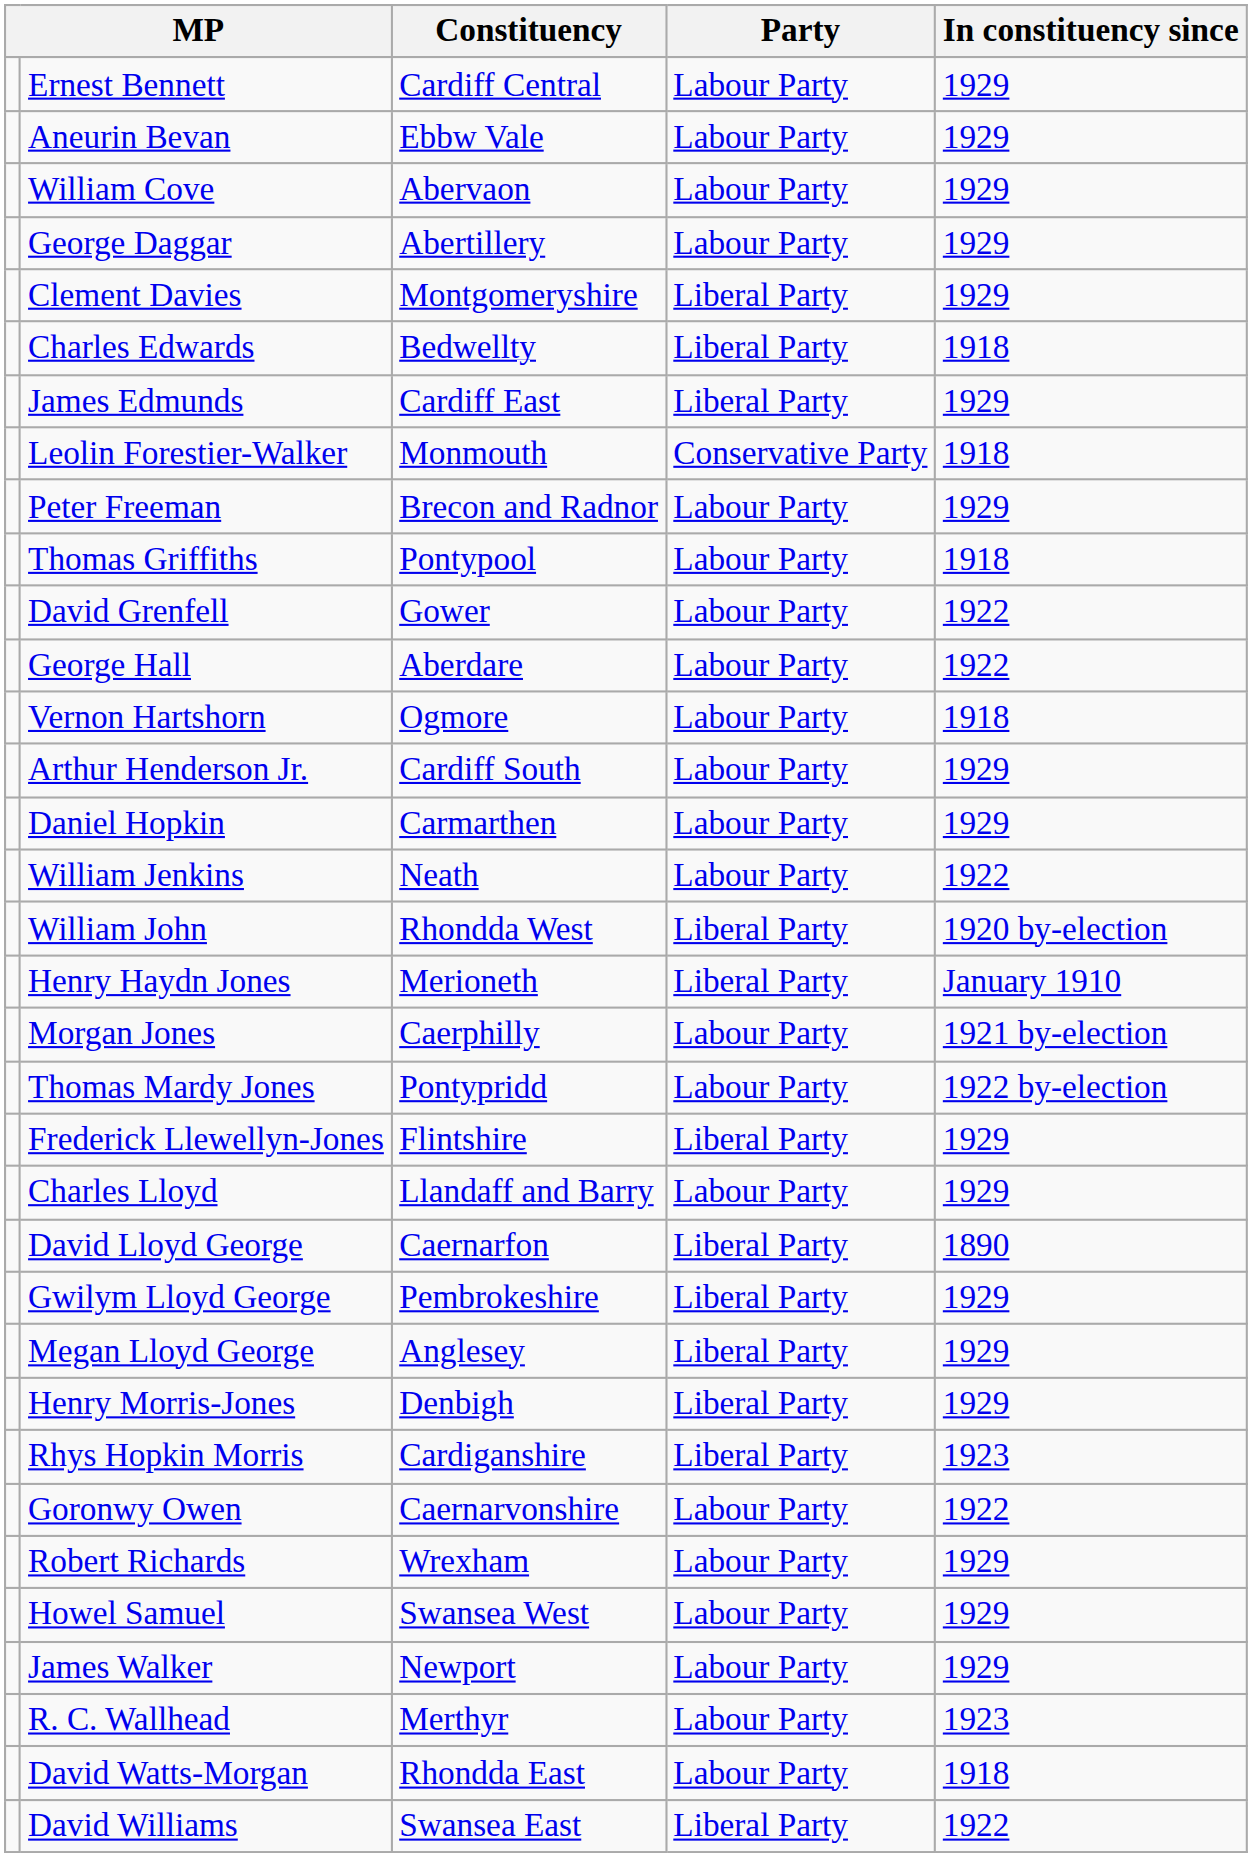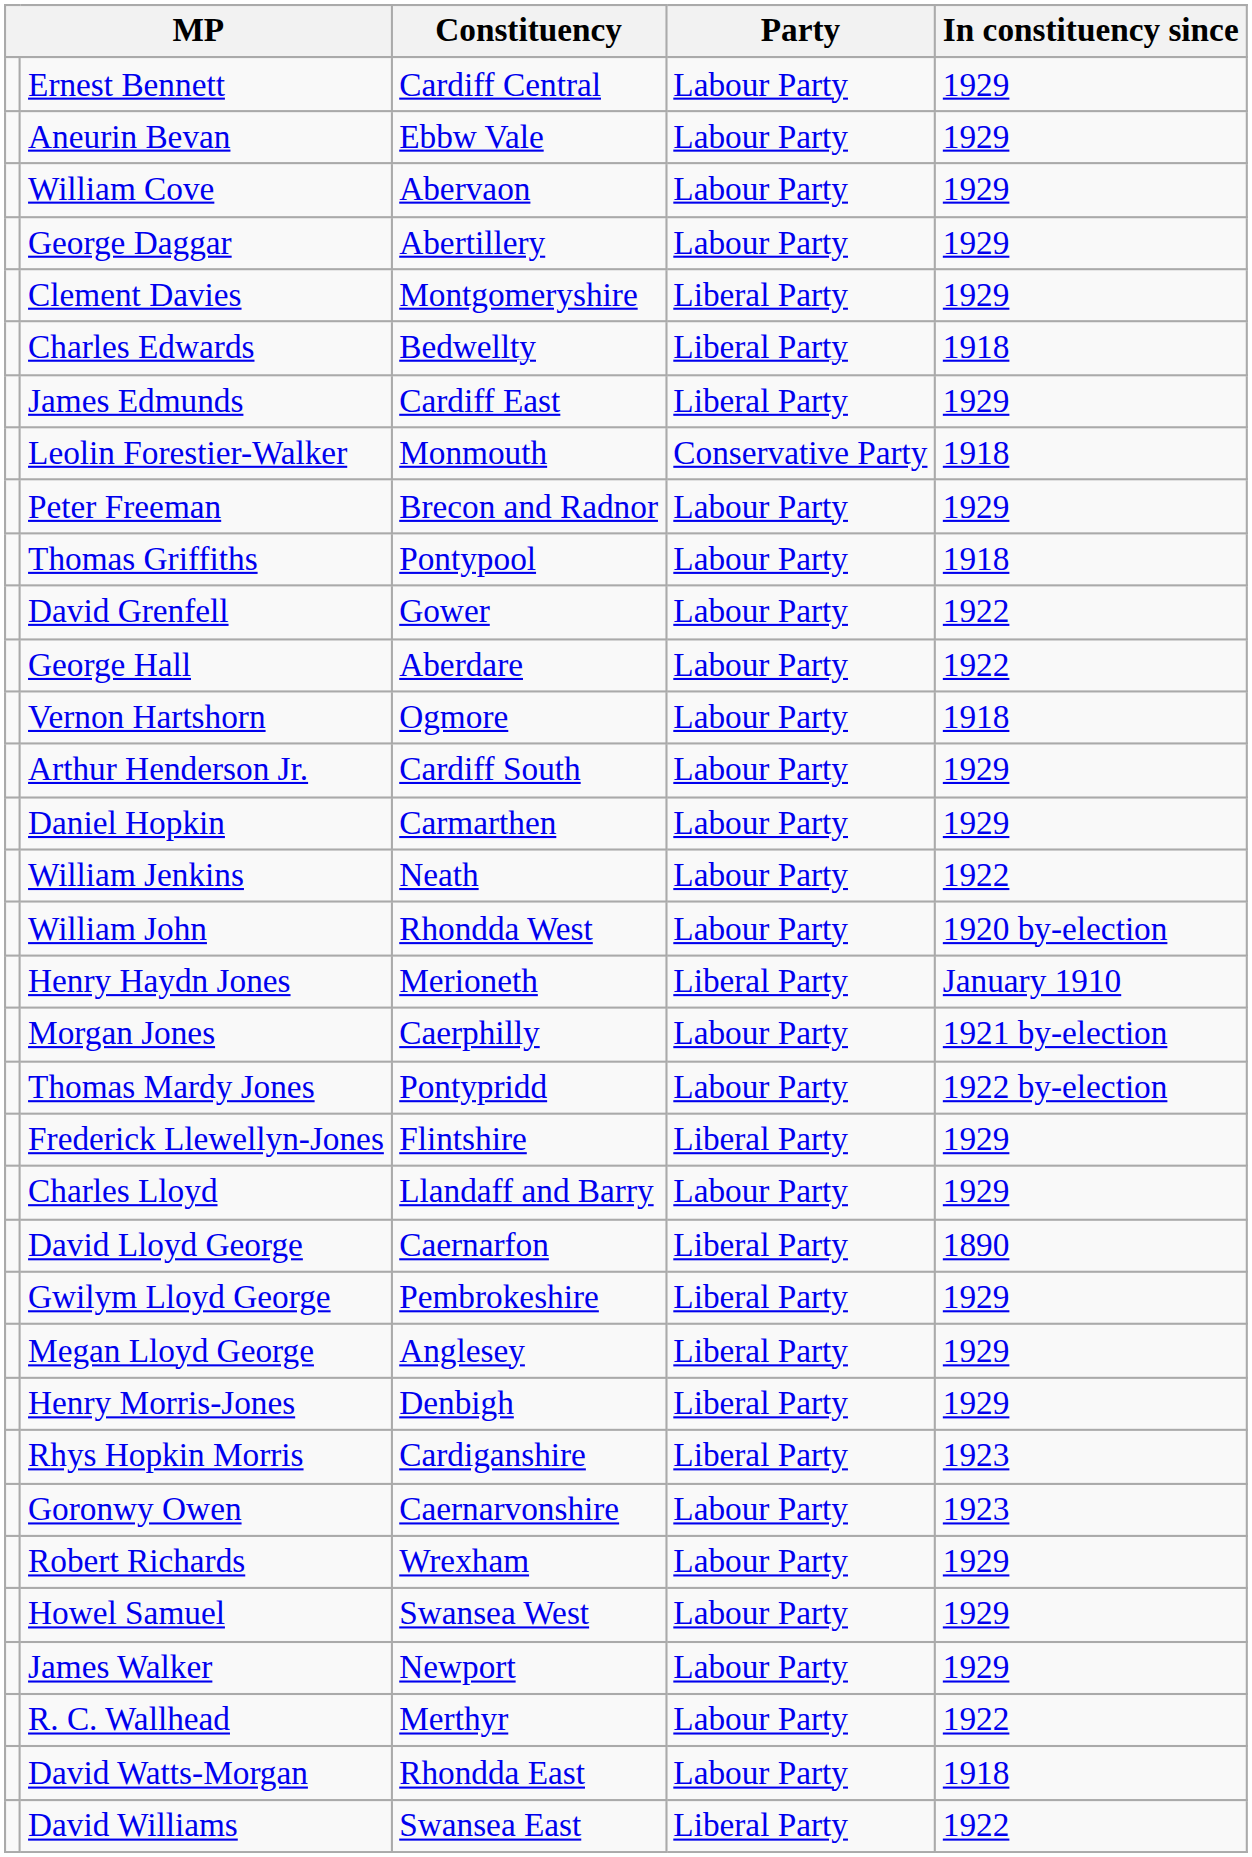(761, 928) Liberal Party -> (761, 928) Labour Party
(976, 1508) 1922 -> (976, 1508) 1923
(976, 1719) 1923 -> (976, 1719) 1922
